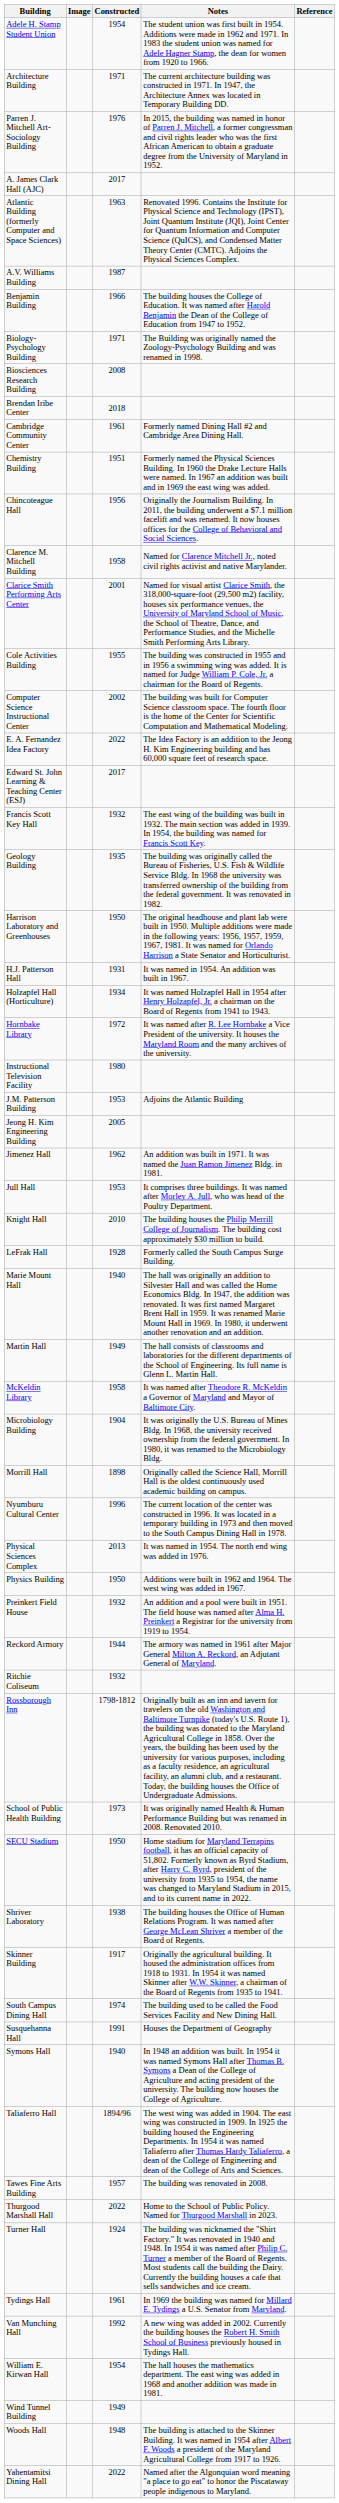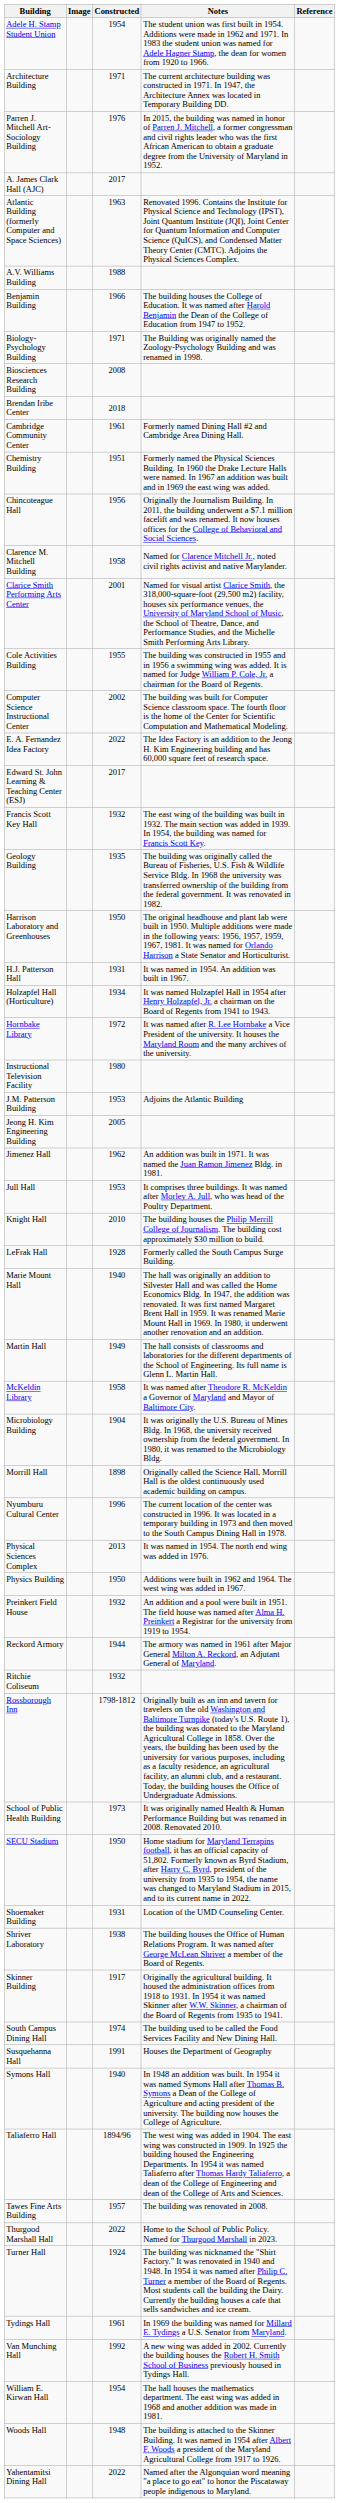(117, 273) 1987 -> (117, 273) 1988
+ row: (25, 1916)
- row: (28, 2412)
